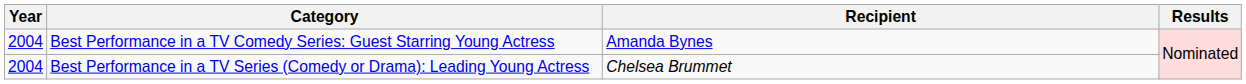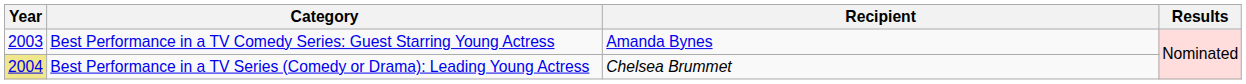(26, 41) 2004 -> (26, 41) 2003
(26, 66) no background -> (26, 66) khaki background
